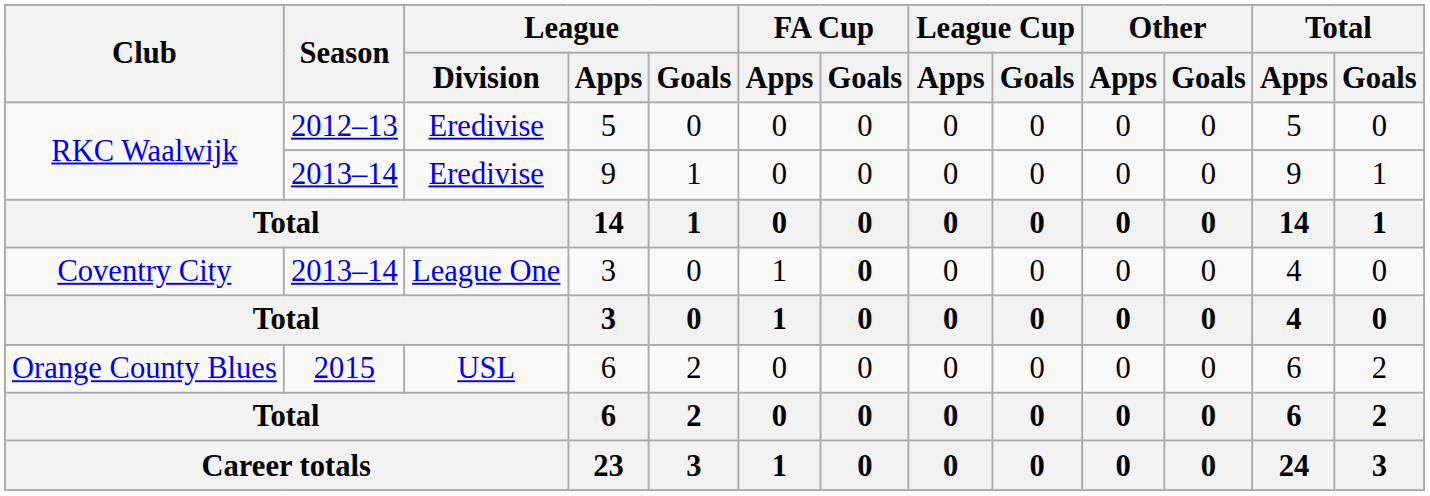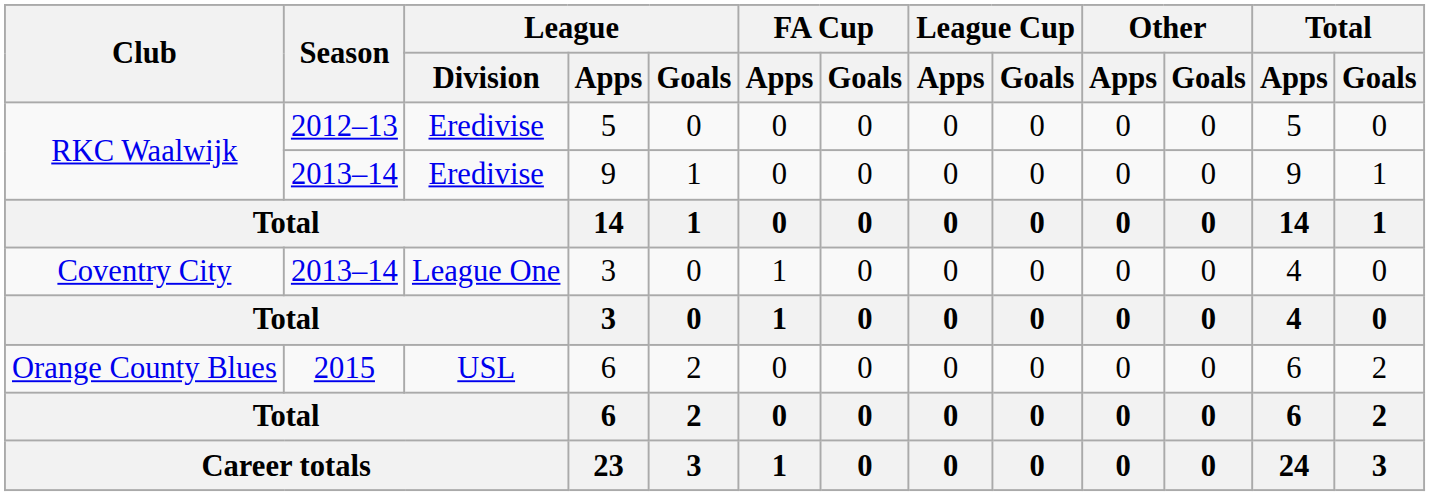(865, 271) bold -> (865, 271) normal
